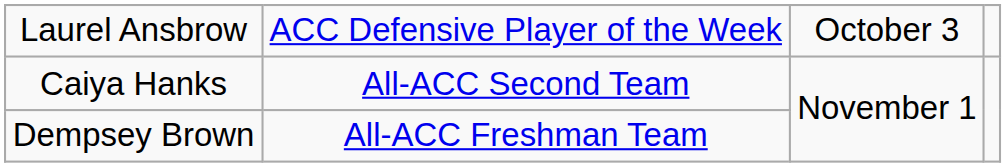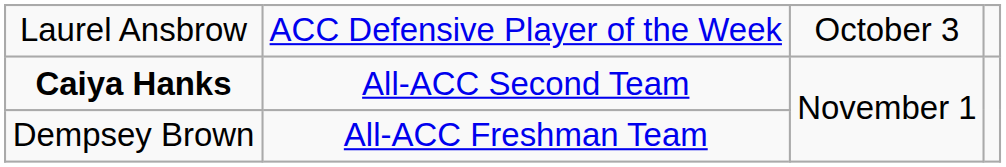(134, 82) normal -> (134, 82) bold
